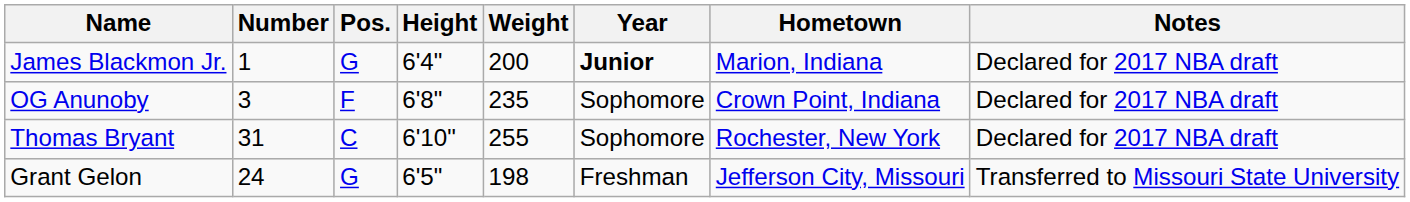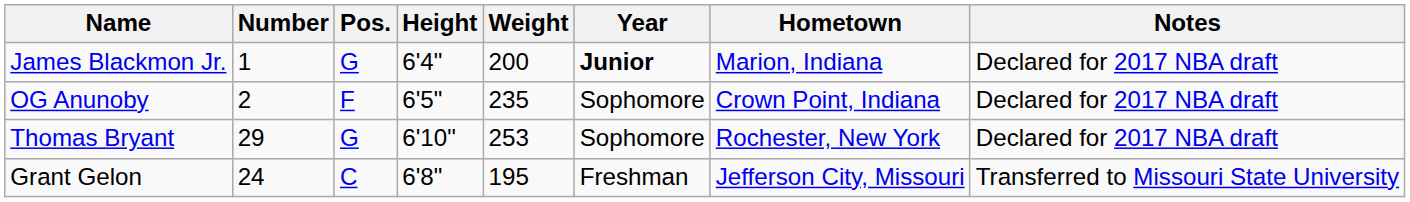(244, 100) 3 -> (244, 100) 2
(422, 100) 6'8" -> (422, 100) 6'5"
(251, 138) 31 -> (251, 138) 29
(349, 138) C -> (349, 138) G
(509, 138) 255 -> (509, 138) 253
(349, 176) G -> (349, 176) C
(422, 176) 6'5" -> (422, 176) 6'8"
(509, 176) 198 -> (509, 176) 195
